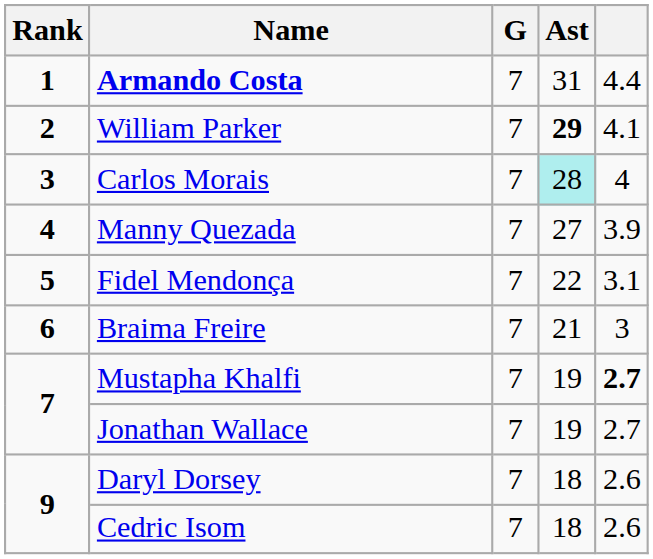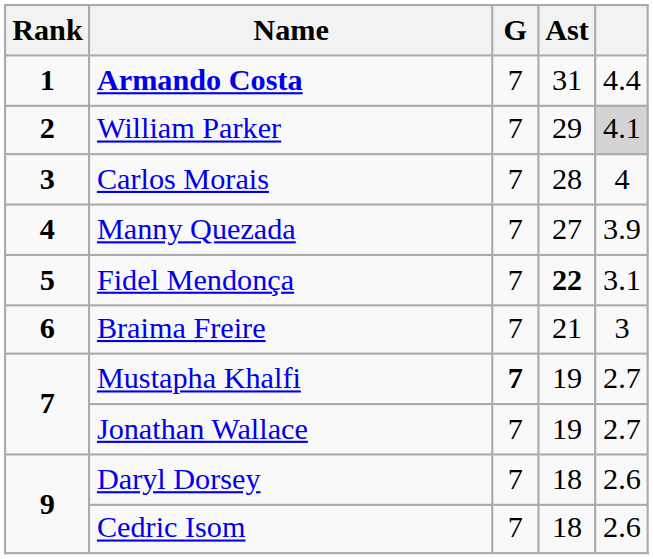(567, 129) bold -> (567, 129) normal
(622, 129) no background -> (622, 129) lightgrey background
(567, 179) paleturquoise background -> (567, 179) no background
(567, 279) normal -> (567, 279) bold
(515, 378) normal -> (515, 378) bold
(622, 378) bold -> (622, 378) normal
